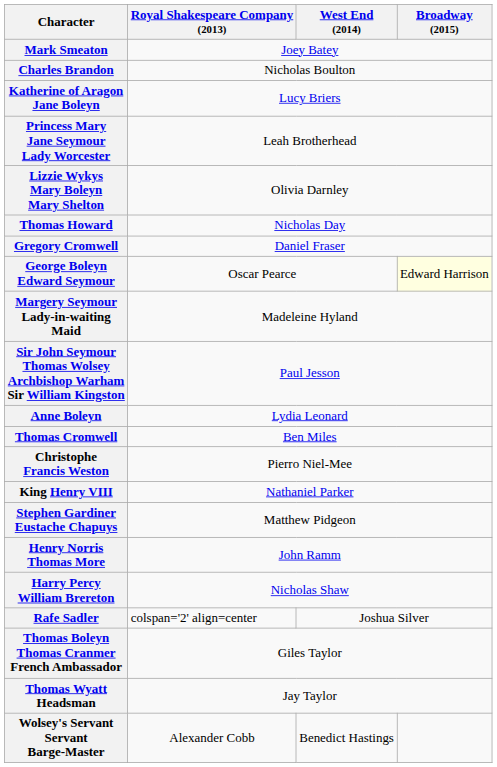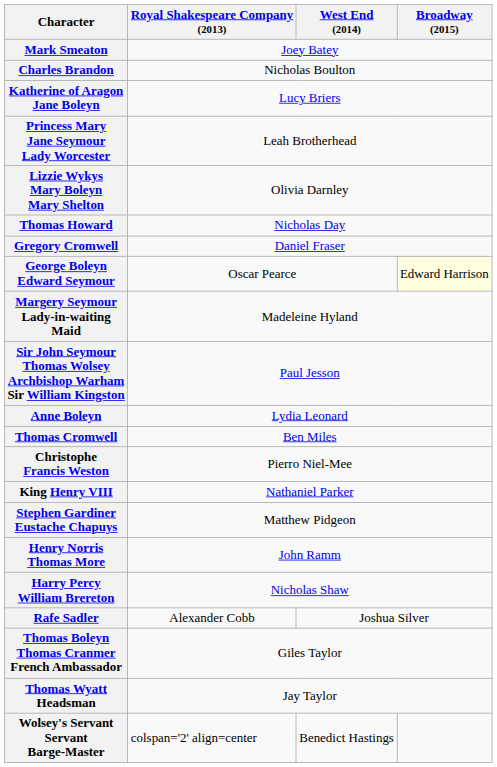(194, 618) colspan='2' align=center -> (212, 618) Alexander Cobb
(212, 738) Alexander Cobb -> (194, 738) colspan='2' align=center
